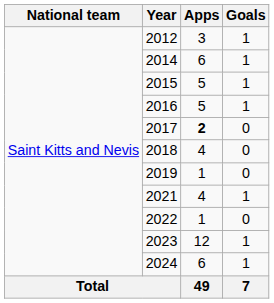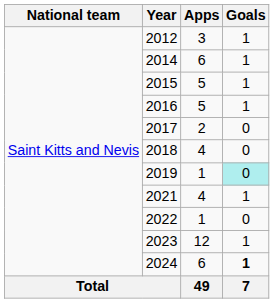(202, 128) bold -> (202, 128) normal
(246, 173) no background -> (246, 173) paleturquoise background
(246, 264) normal -> (246, 264) bold
